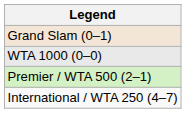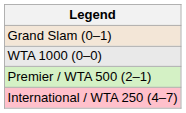(93, 98) no background -> (93, 98) pink background
